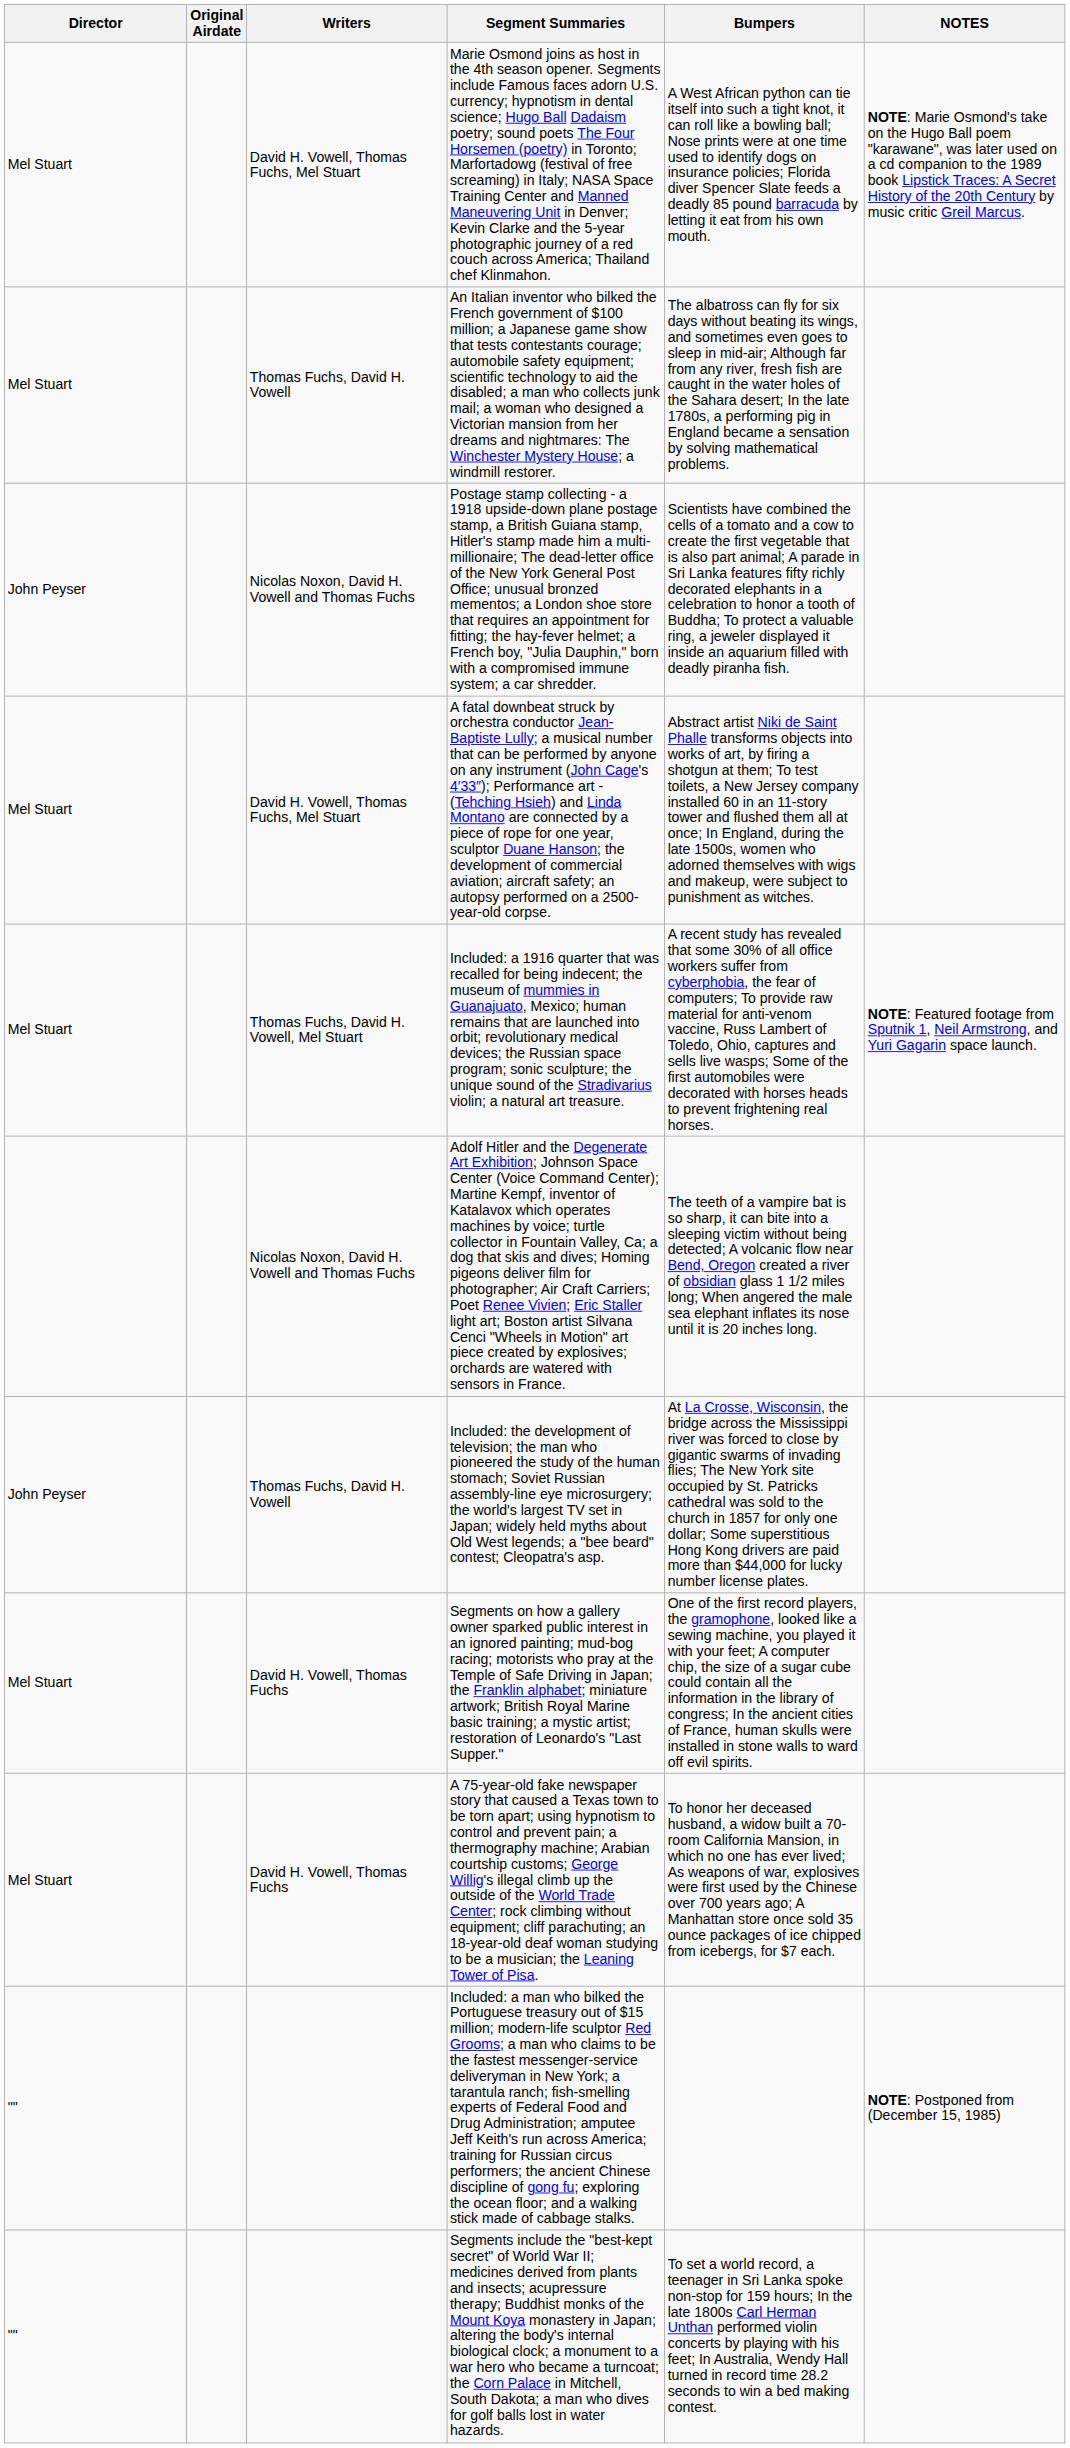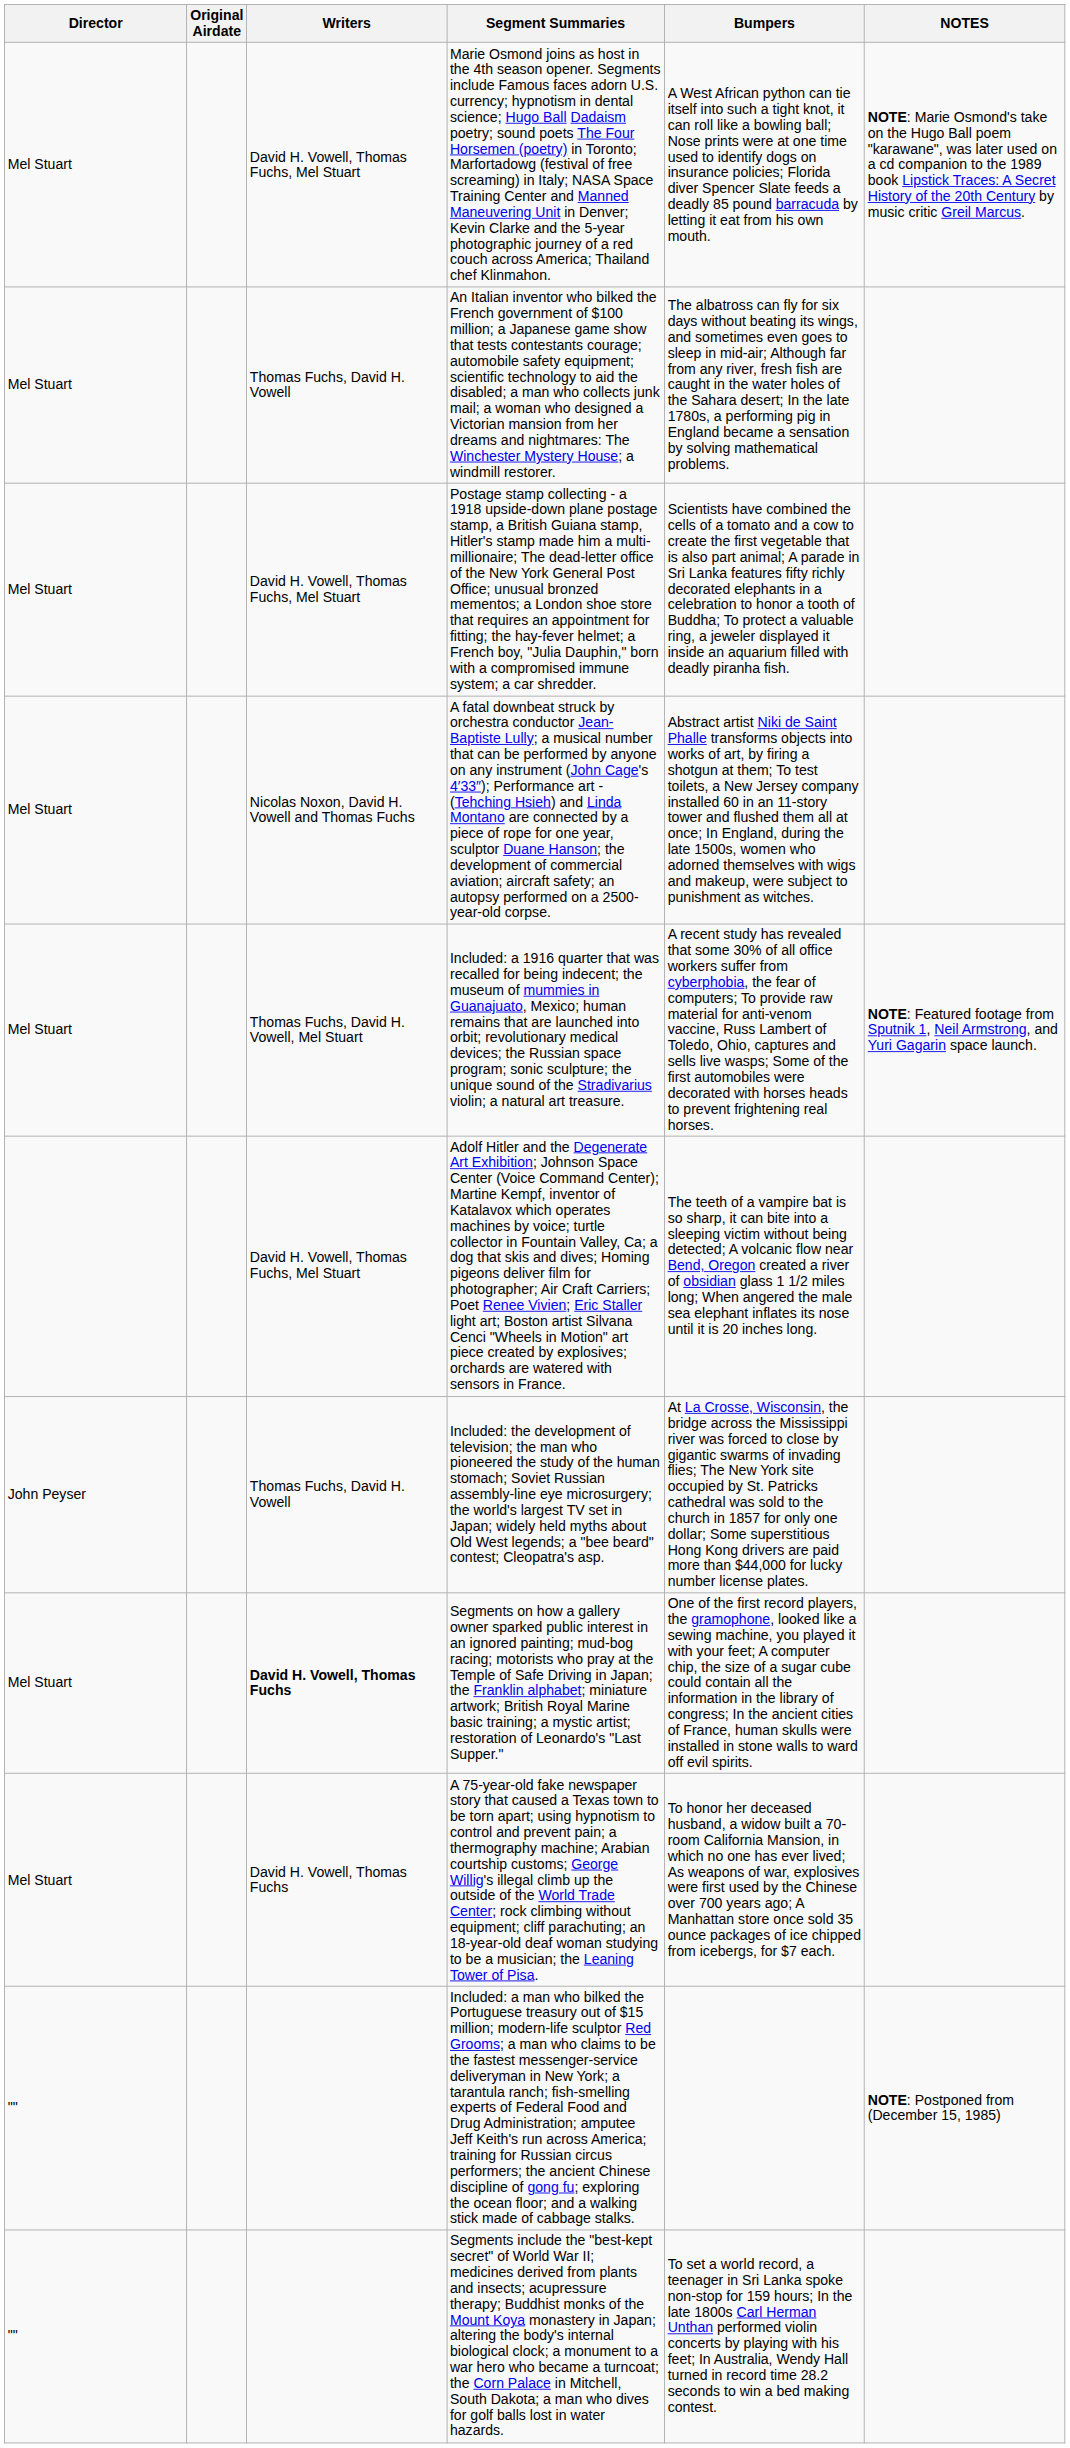(47, 589) John Peyser -> (40, 589) Mel Stuart
(332, 589) Nicolas Noxon, David H. Vowell and Thomas Fuchs -> (328, 589) David H. Vowell, Thomas Fuchs, Mel Stuart
(328, 809) David H. Vowell, Thomas Fuchs, Mel Stuart -> (332, 809) Nicolas Noxon, David H. Vowell and Thomas Fuchs
(332, 1266) Nicolas Noxon, David H. Vowell and Thomas Fuchs -> (328, 1266) David H. Vowell, Thomas Fuchs, Mel Stuart
(328, 1683) normal -> (333, 1683) bold
